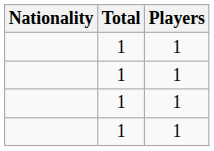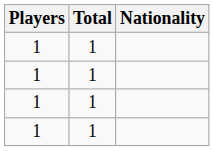columns swapped: (51, 18) <-> (177, 18)
